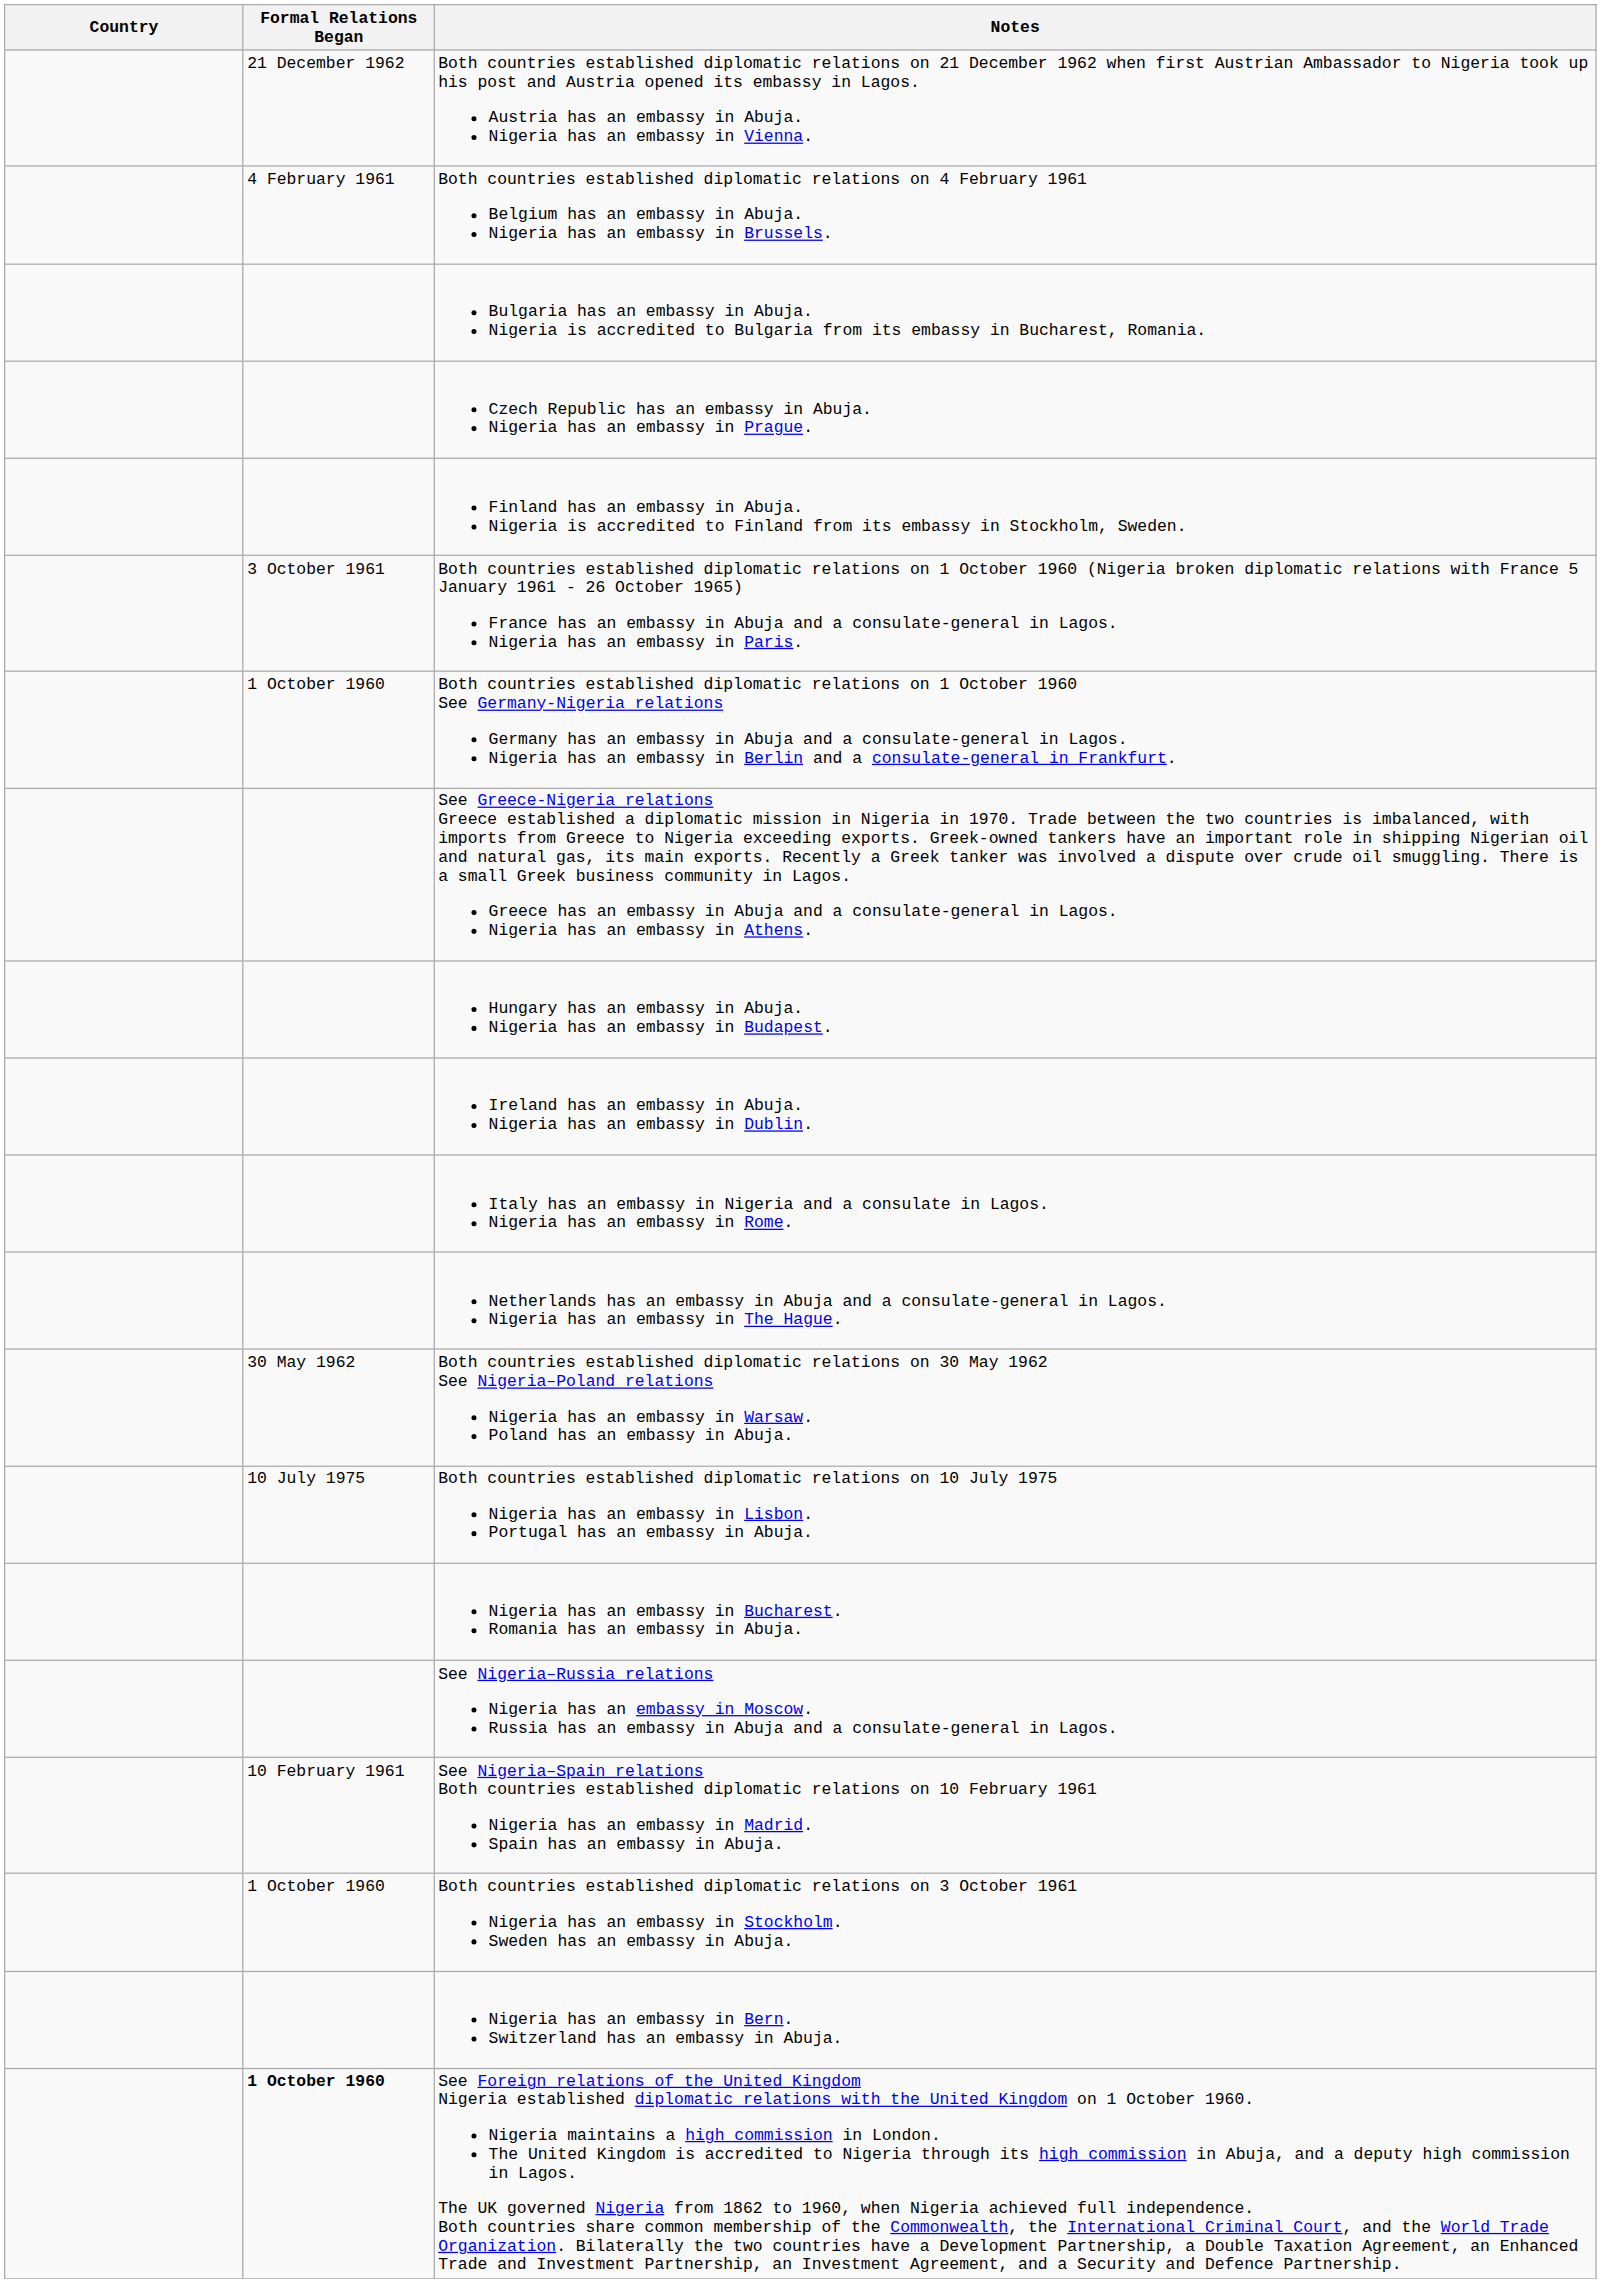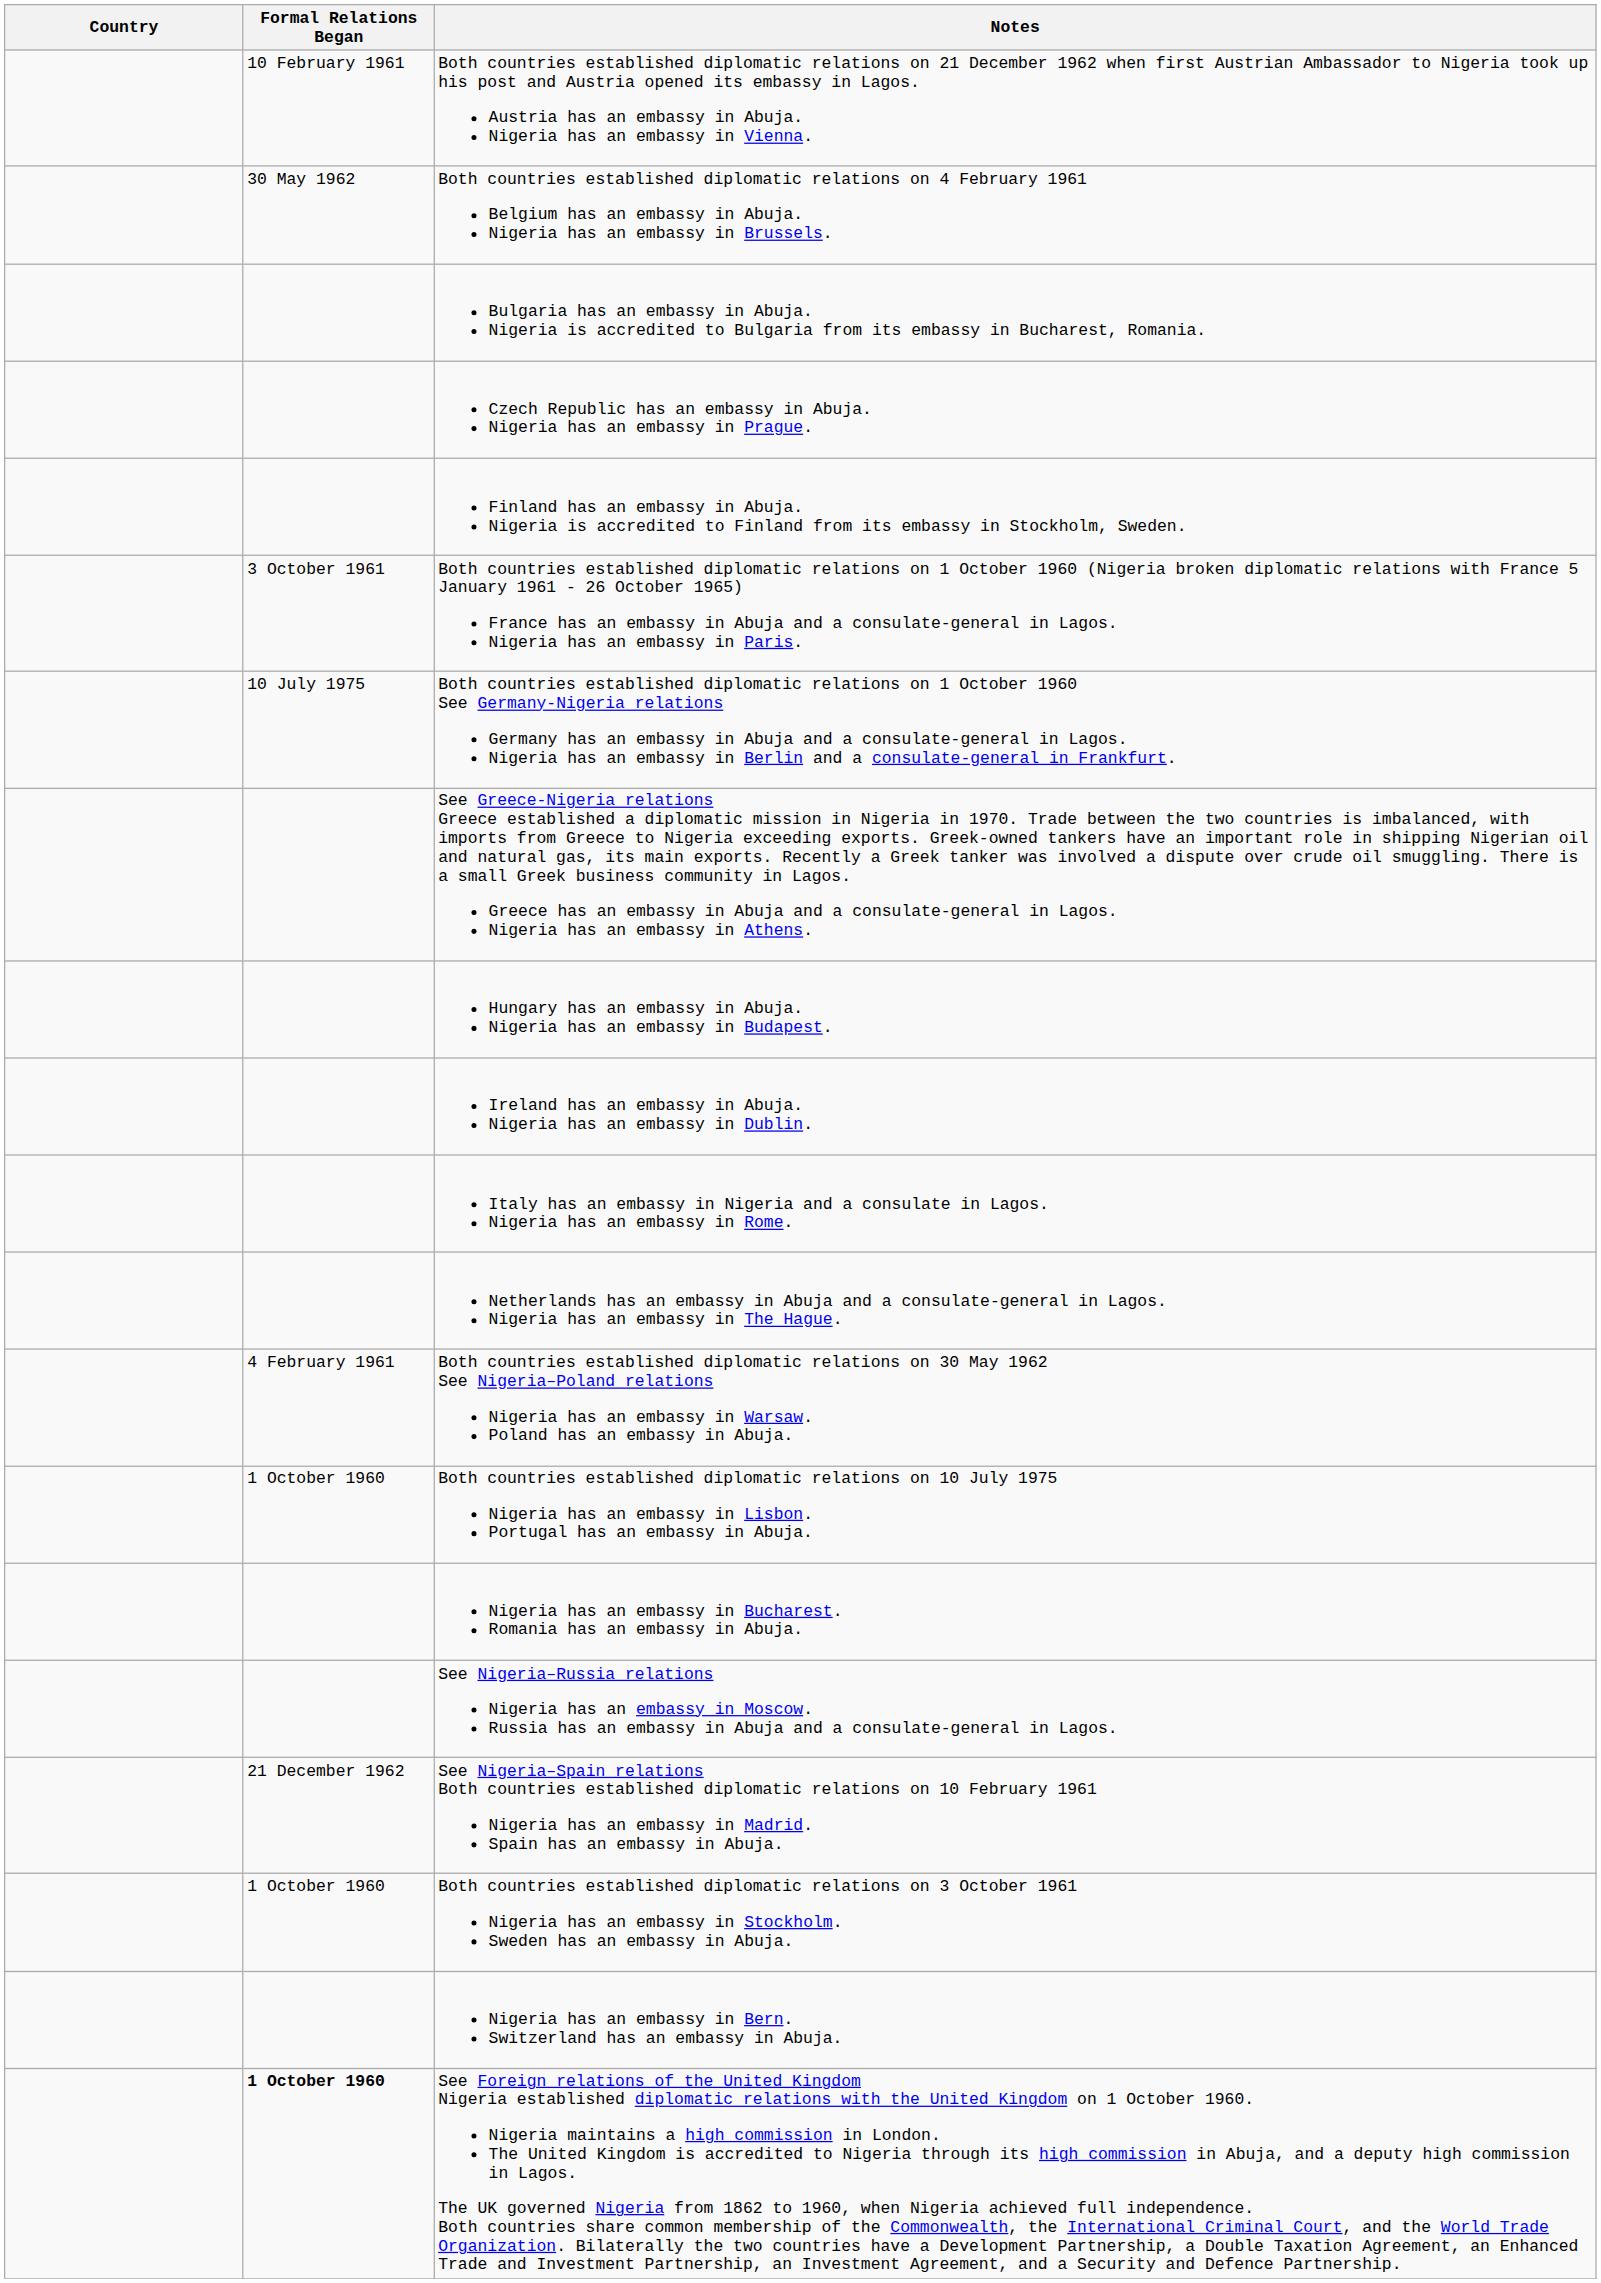(326, 64) 21 December 1962 -> (326, 64) 10 February 1961
(321, 180) 4 February 1961 -> (301, 180) 30 May 1962
(316, 685) 1 October 1960 -> (306, 685) 10 July 1975
(301, 1363) 30 May 1962 -> (321, 1363) 4 February 1961
(306, 1479) 10 July 1975 -> (316, 1479) 1 October 1960
(326, 1771) 10 February 1961 -> (326, 1771) 21 December 1962
